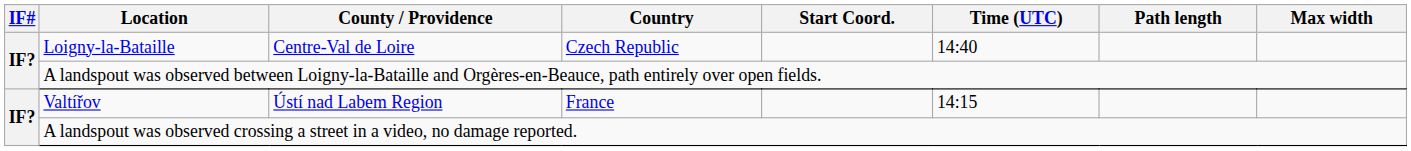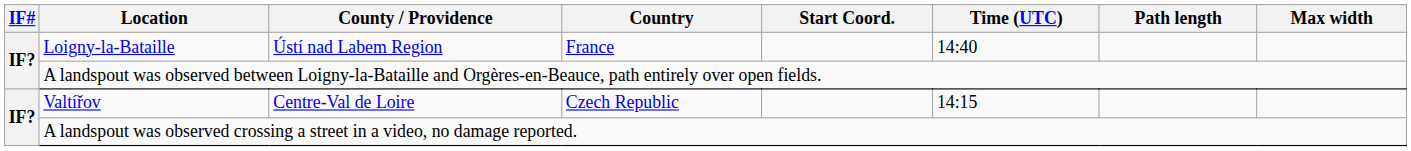(344, 46) Centre-Val de Loire -> (358, 46) Ústí nad Labem Region
(622, 46) Czech Republic -> (590, 46) France
(358, 103) Ústí nad Labem Region -> (344, 103) Centre-Val de Loire
(590, 103) France -> (622, 103) Czech Republic
